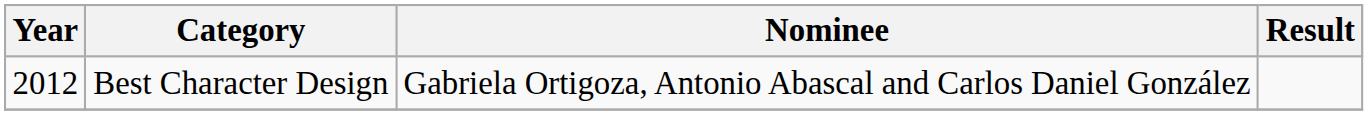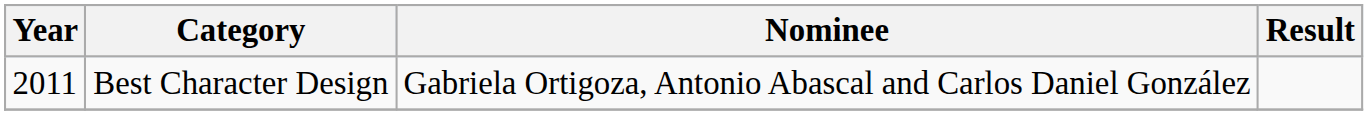(45, 82) 2012 -> (45, 82) 2011
